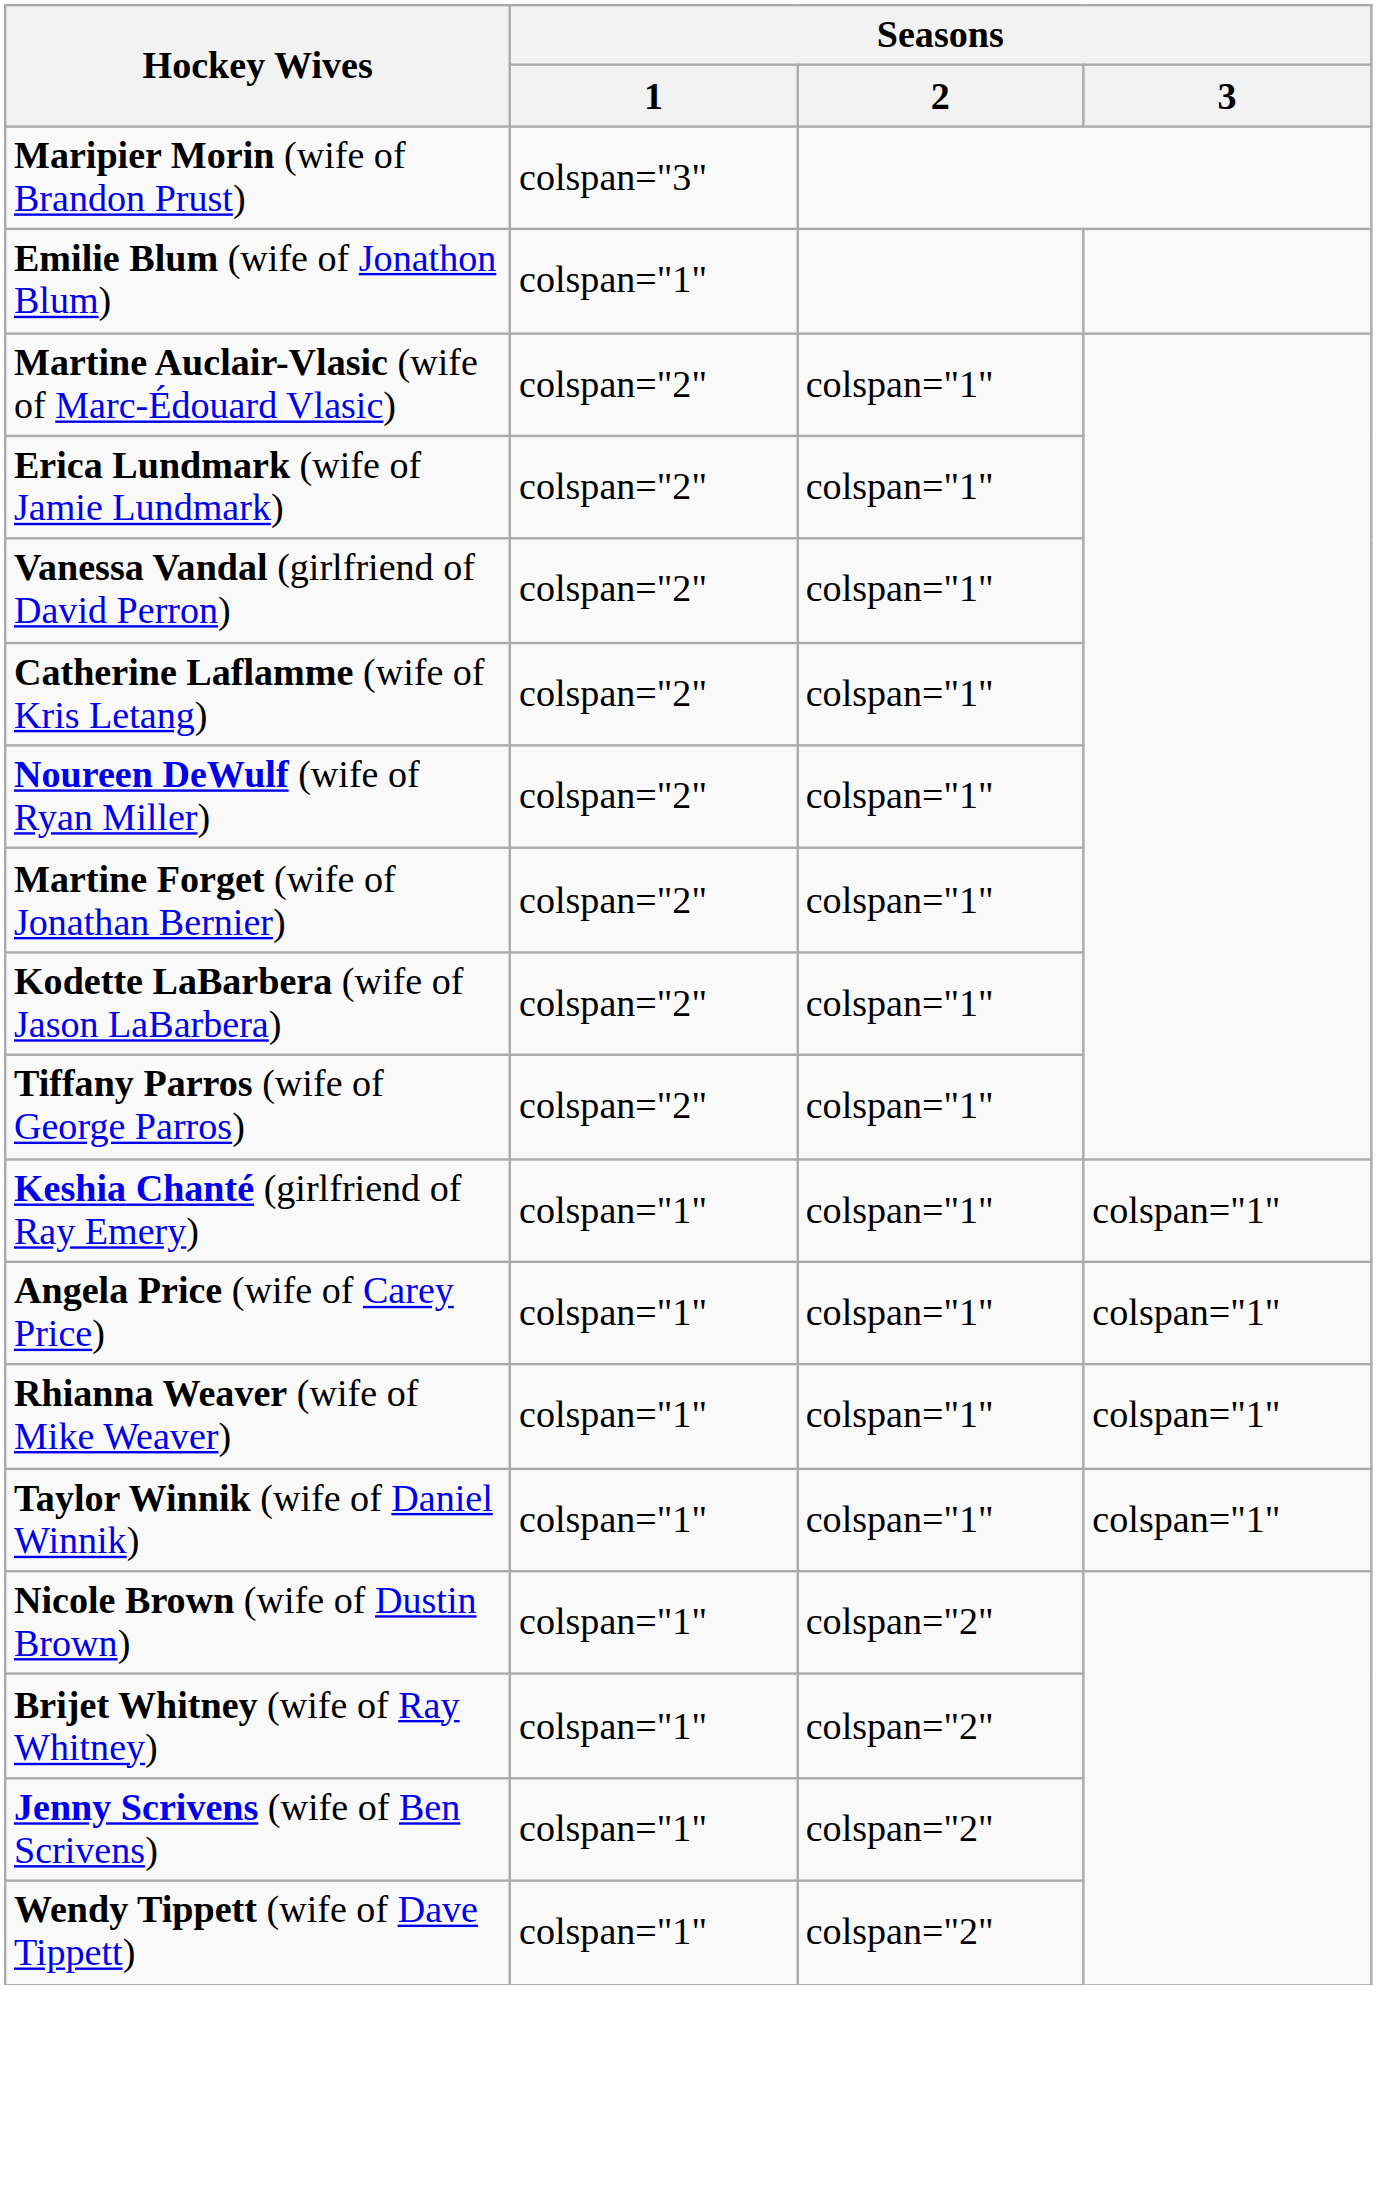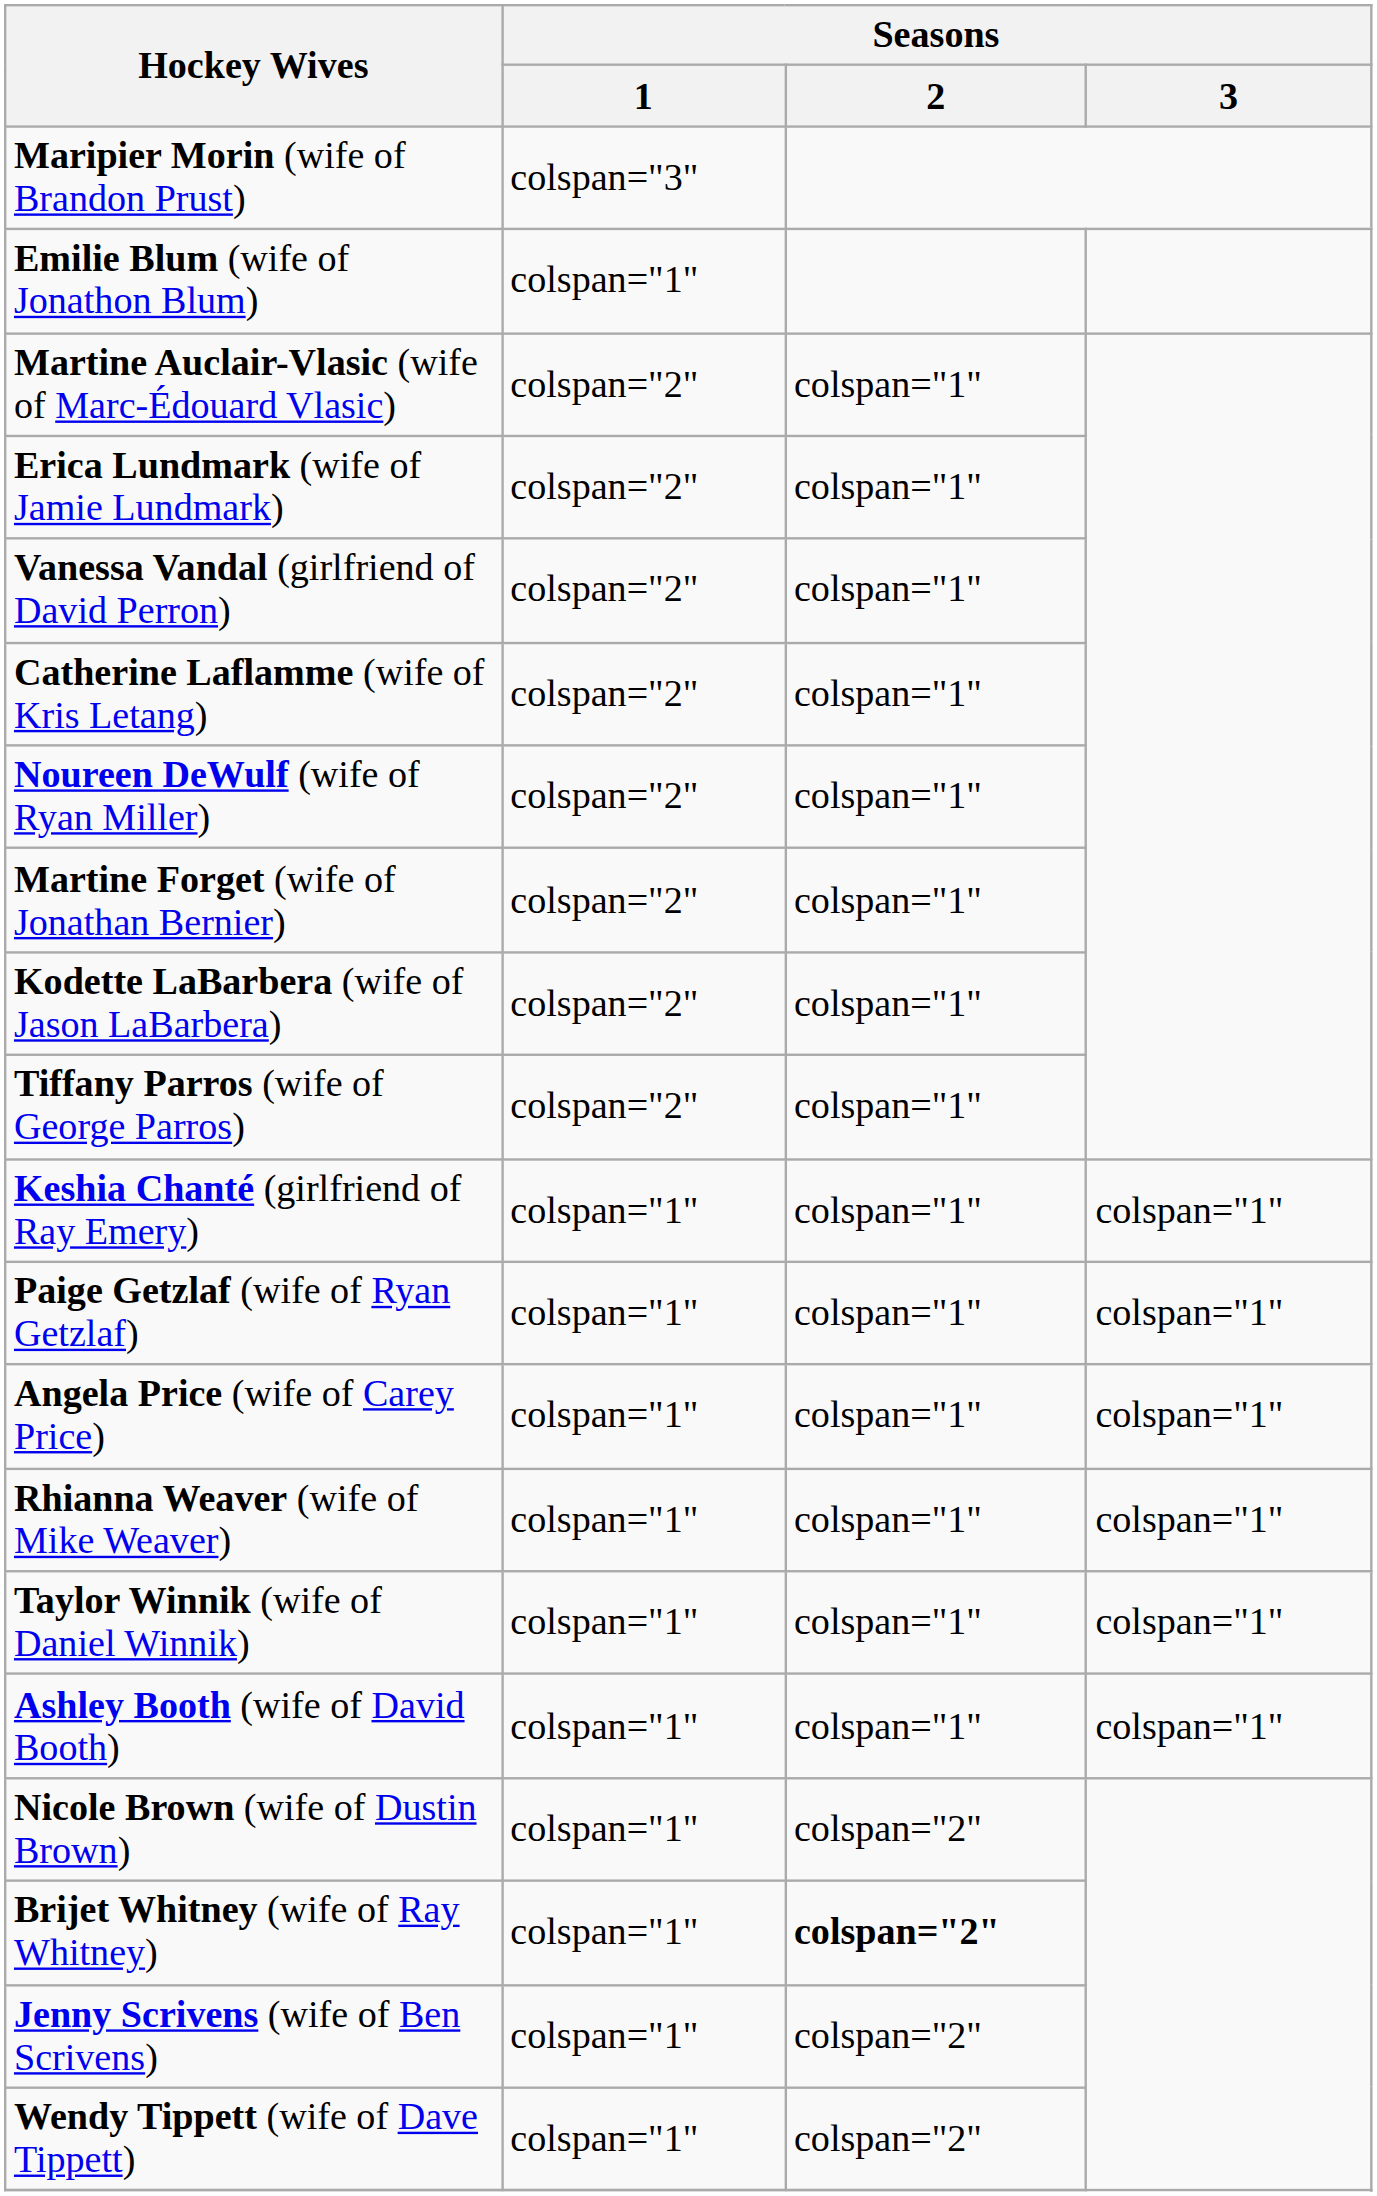+ row: (232, 1312)
+ row: (239, 1725)
(900, 1725) normal -> (897, 1931) bold
